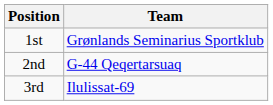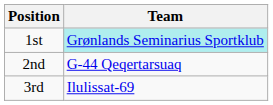(165, 40) no background -> (165, 40) paleturquoise background
